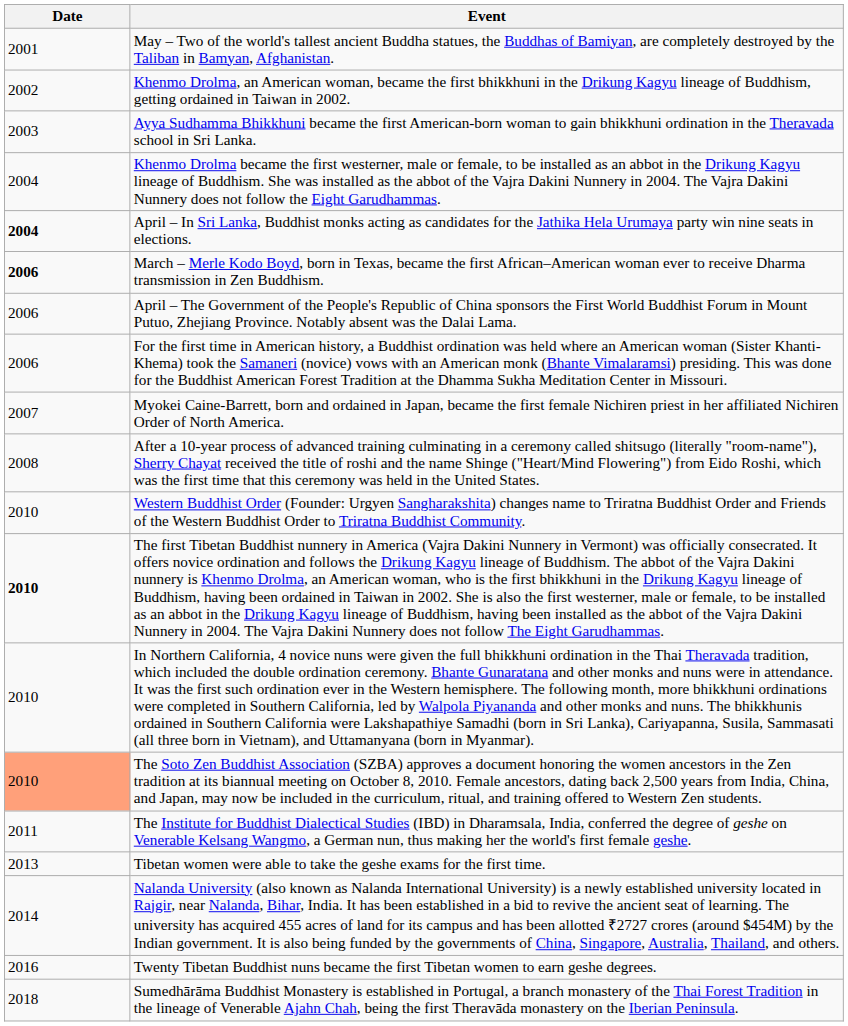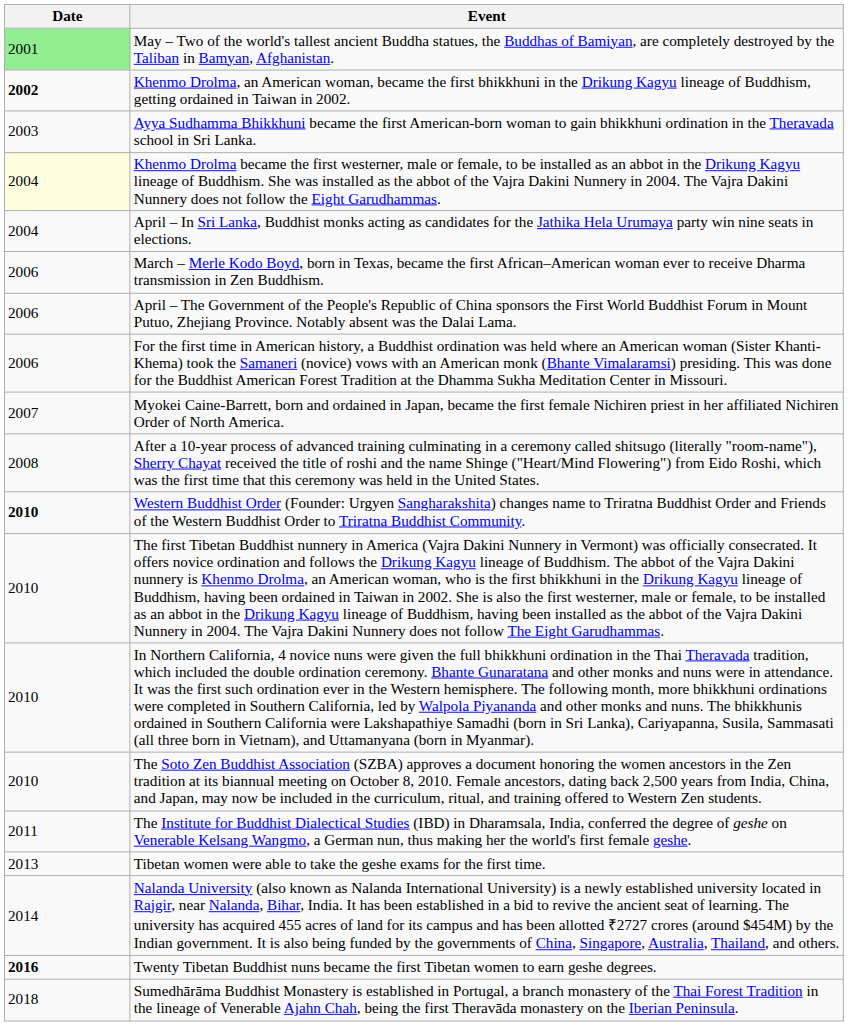(23, 49) no background -> (23, 49) lightgreen background
(23, 90) normal -> (23, 90) bold
(23, 181) no background -> (23, 181) lightyellow background
(23, 231) bold -> (23, 231) normal
(23, 272) bold -> (23, 272) normal
(23, 512) normal -> (23, 512) bold
(23, 587) bold -> (23, 587) normal
(23, 781) lightsalmon background -> (23, 781) no background
(23, 967) normal -> (23, 967) bold
